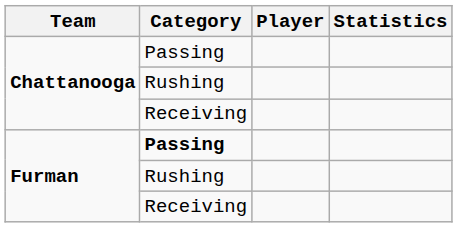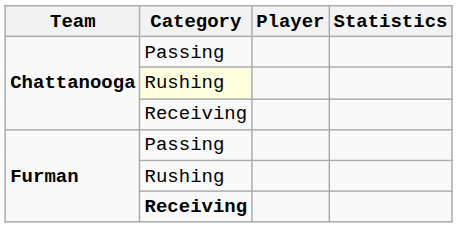(184, 83) no background -> (184, 83) lightyellow background
(184, 145) bold -> (184, 145) normal
(196, 207) normal -> (196, 207) bold
